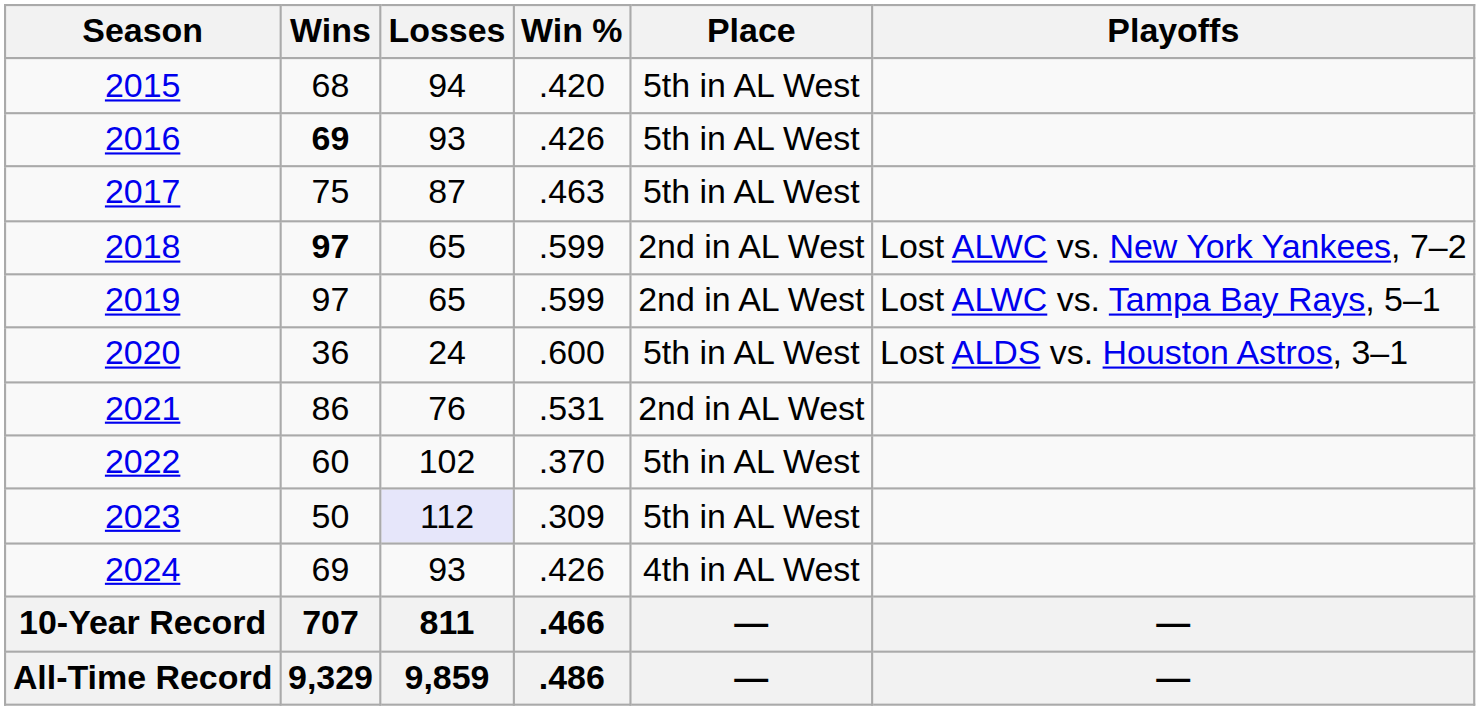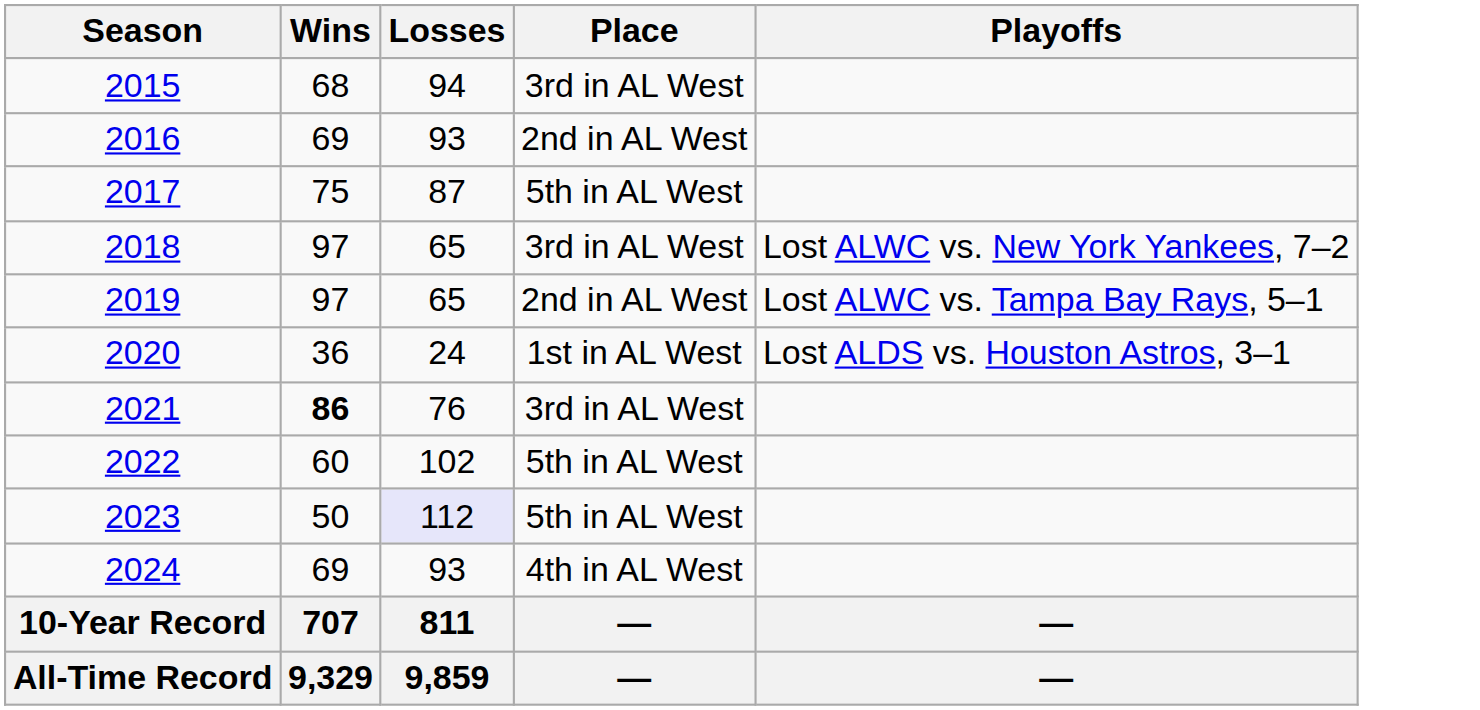- column: (572, 31)
(751, 85) 5th in AL West -> (634, 85) 3rd in AL West
(330, 138) bold -> (330, 138) normal
(751, 138) 5th in AL West -> (634, 138) 2nd in AL West
(330, 246) bold -> (330, 246) normal
(751, 246) 2nd in AL West -> (634, 246) 3rd in AL West
(751, 354) 5th in AL West -> (634, 354) 1st in AL West
(330, 407) normal -> (330, 407) bold
(751, 407) 2nd in AL West -> (634, 407) 3rd in AL West
